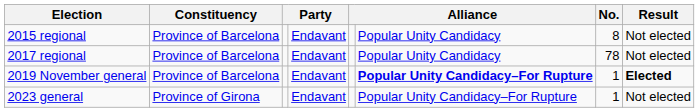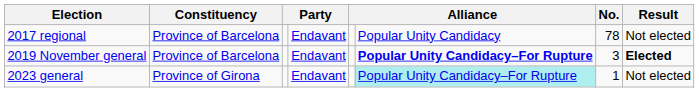- row: (47, 35)
(616, 76) 1 -> (616, 55) 3
(467, 96) no background -> (467, 76) paleturquoise background
